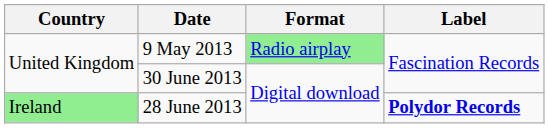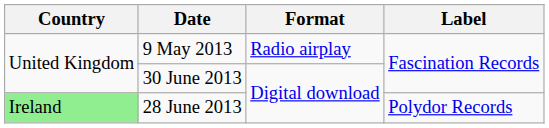(300, 48) lightgreen background -> (300, 48) no background
(454, 107) bold -> (450, 107) normal
